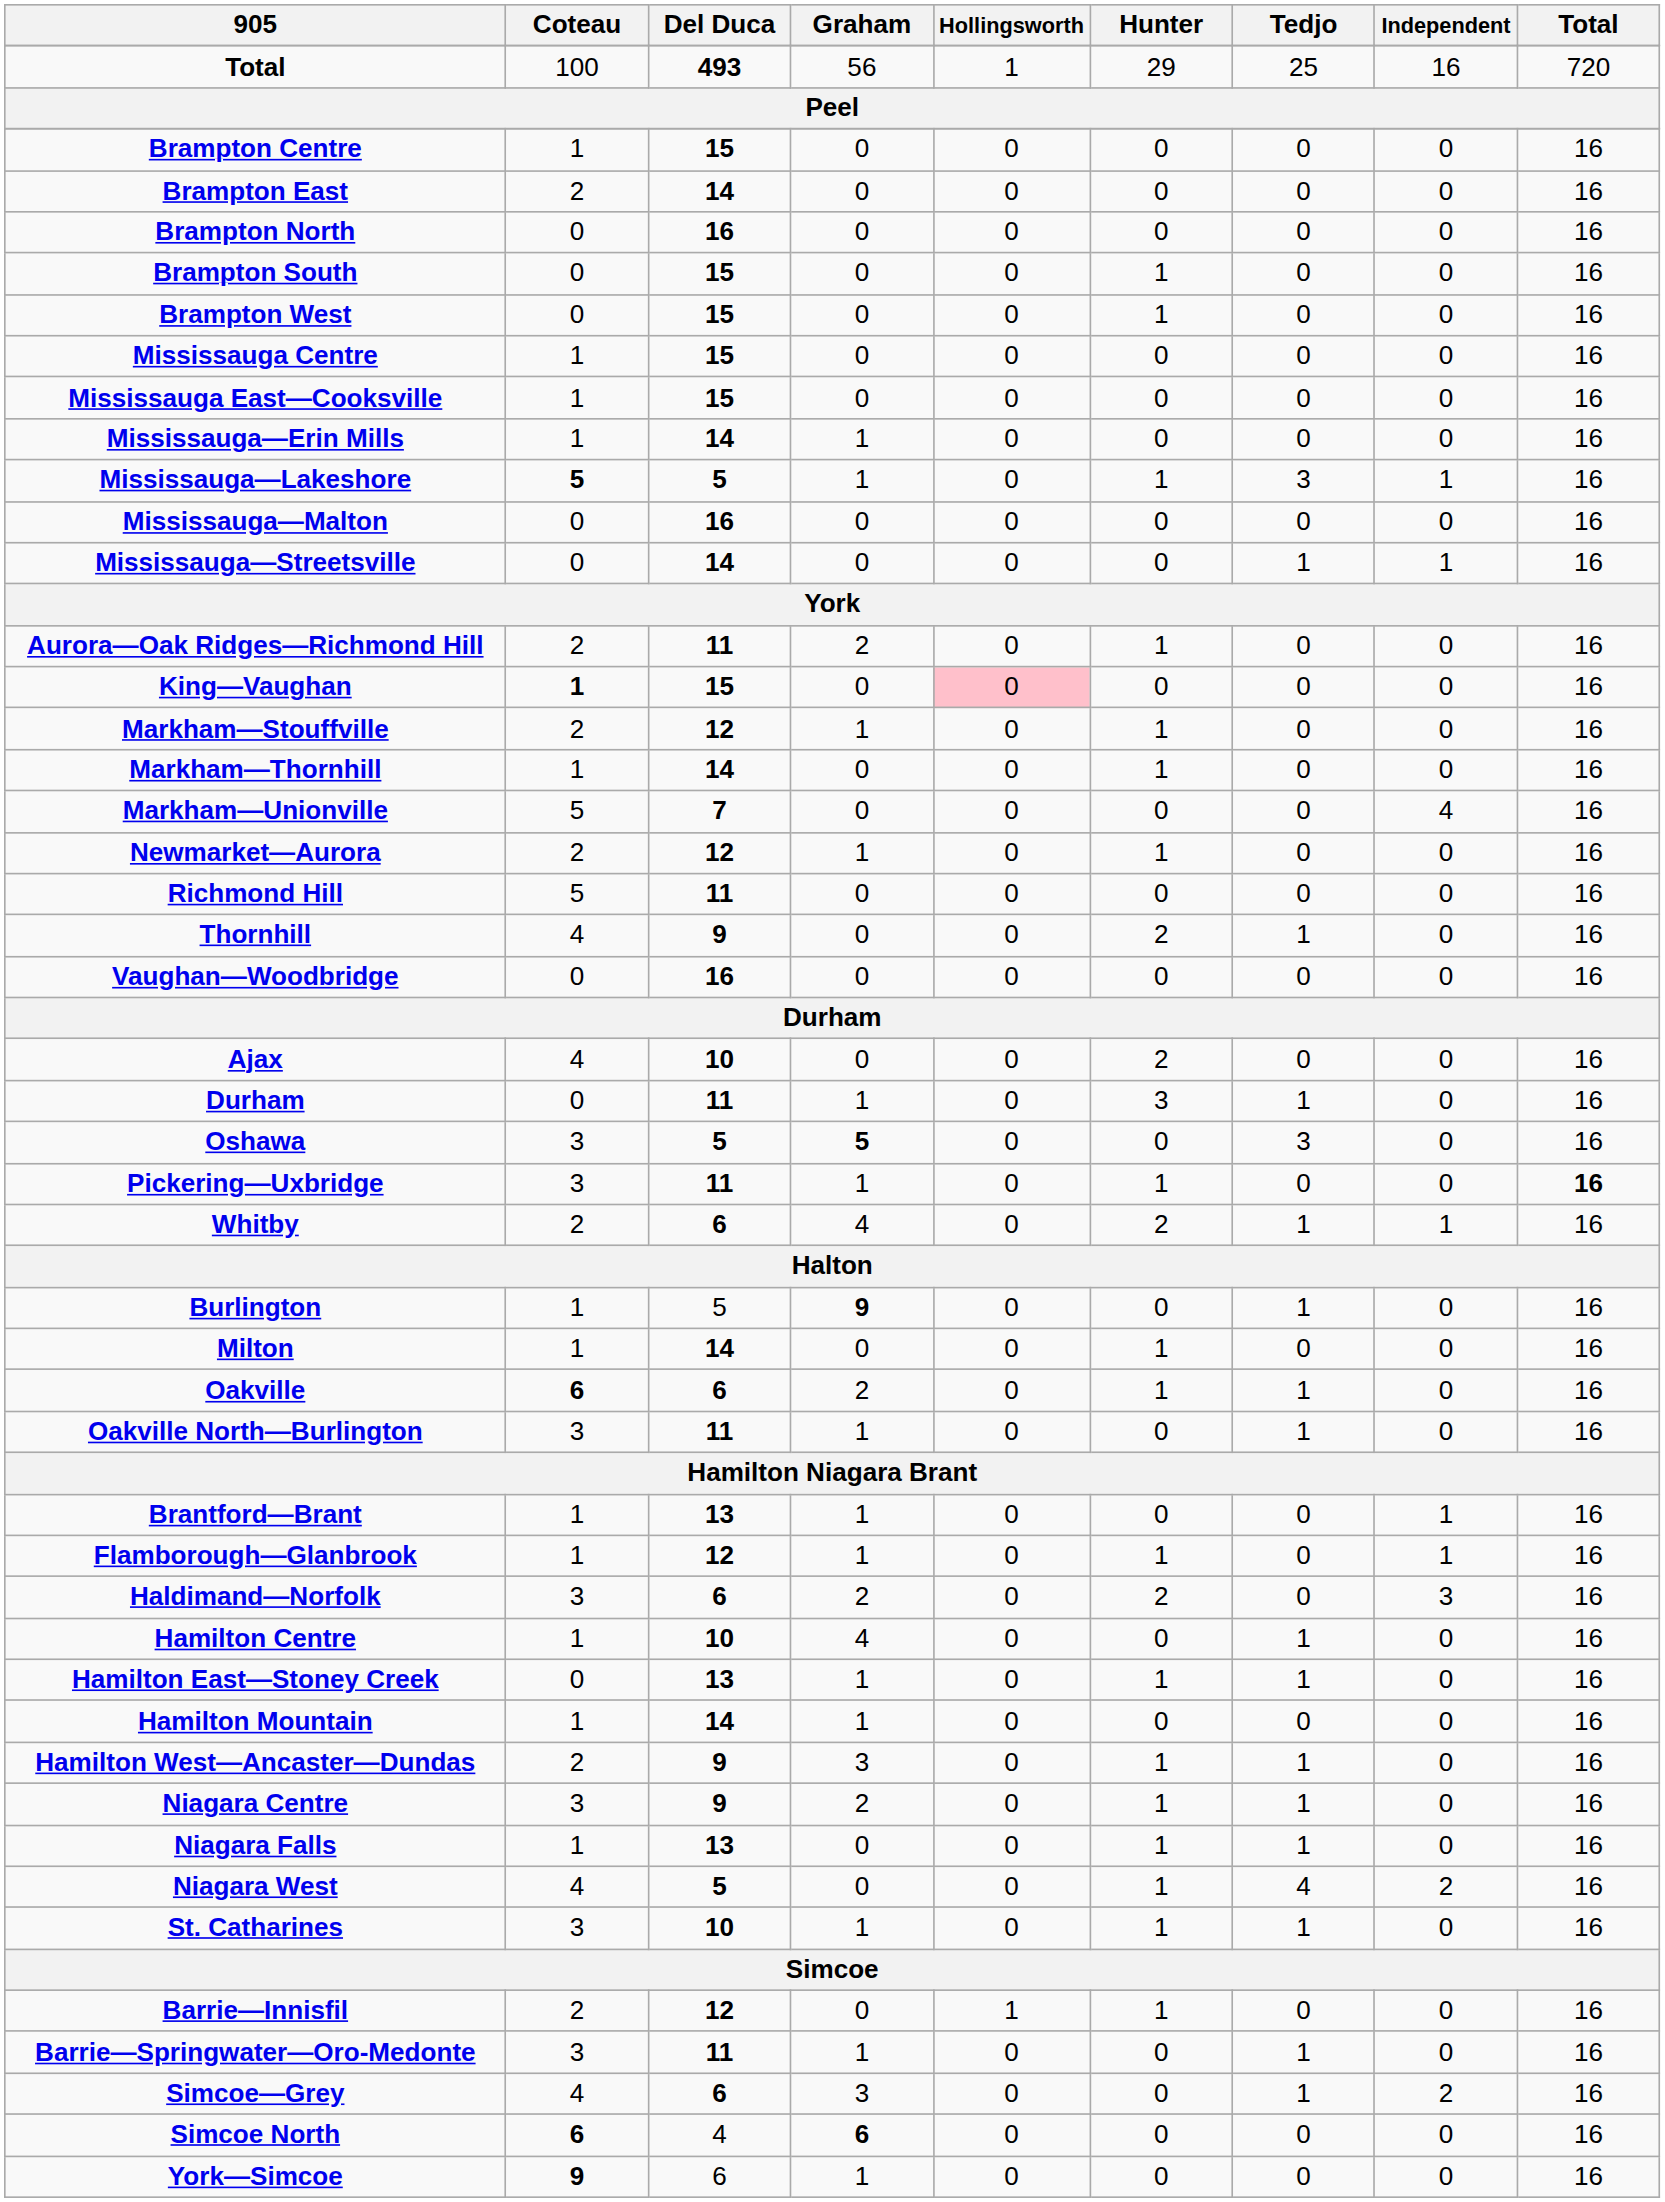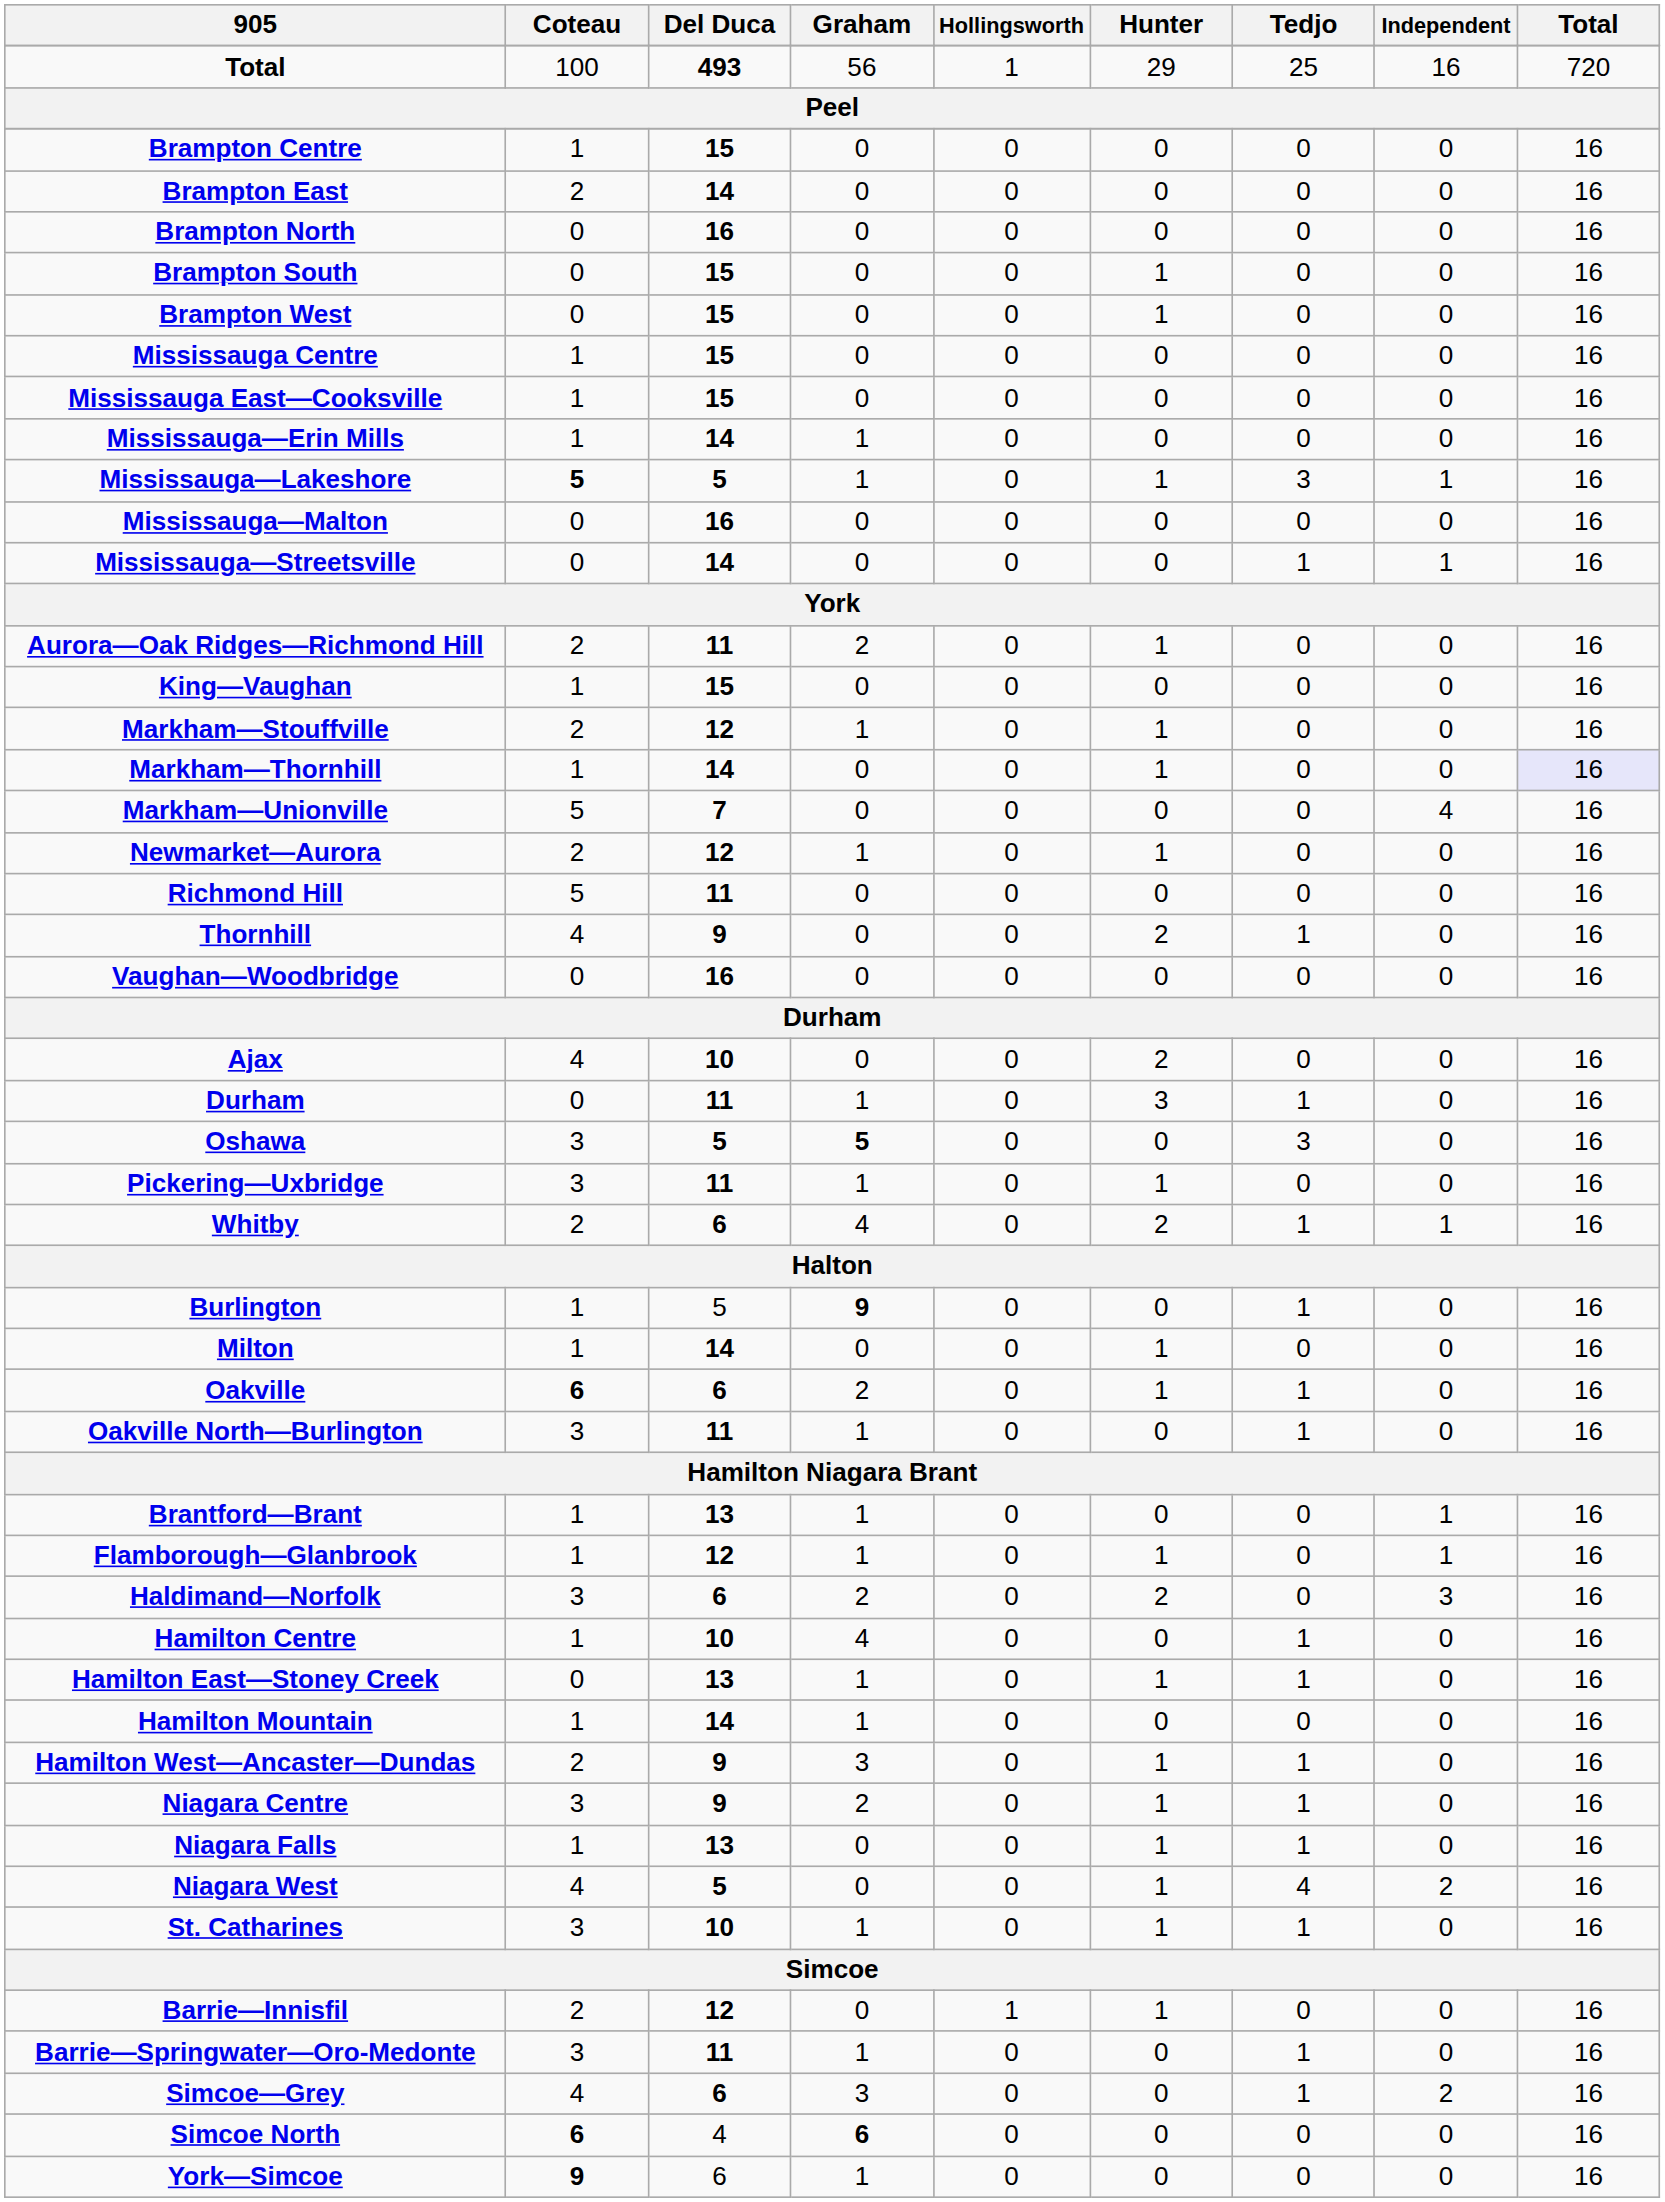(577, 686) bold -> (577, 686) normal
(1012, 686) pink background -> (1012, 686) no background
(1588, 769) no background -> (1588, 769) lavender background
(1588, 1183) bold -> (1588, 1183) normal
